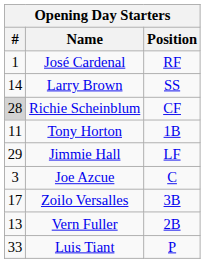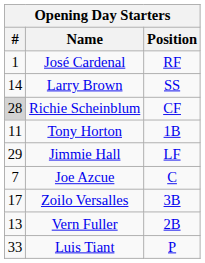(15, 177) 3 -> (15, 177) 7
